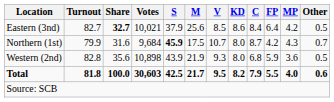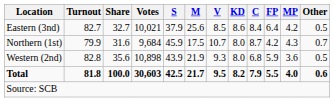(121, 27) bold -> (121, 27) normal
(174, 43) bold -> (174, 43) normal
